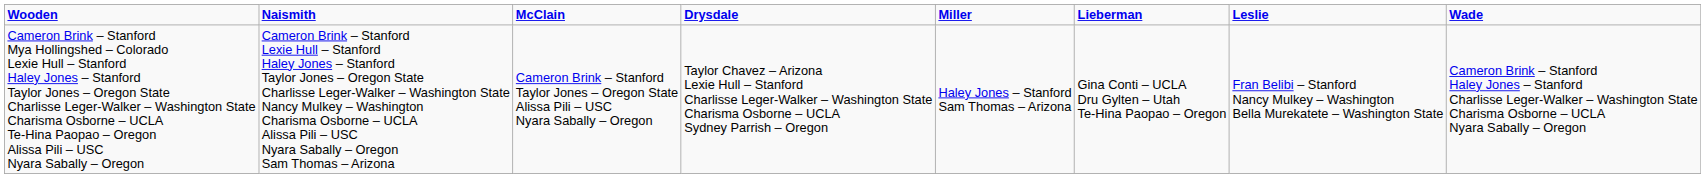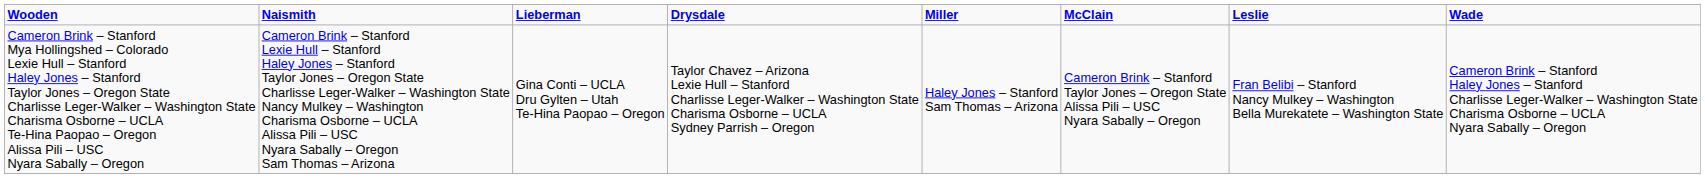columns swapped: (1110, 15) <-> (540, 15)
